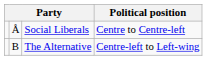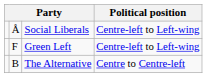(141, 30) Centre to Centre-left -> (148, 30) Centre-left to Left-wing
+ row: (48, 47)
(148, 47) Centre-left to Left-wing -> (141, 64) Centre to Centre-left
